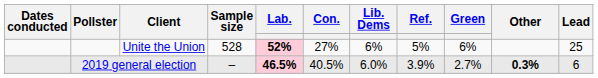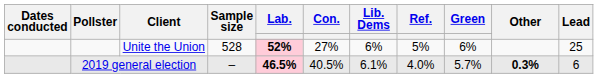(374, 65) 6.0% -> (374, 65) 6.1%
(421, 65) 3.9% -> (421, 65) 4.0%
(468, 65) 2.7% -> (468, 65) 5.7%
